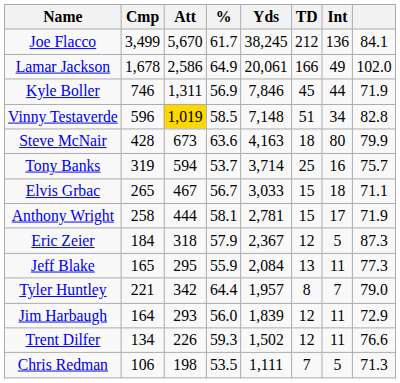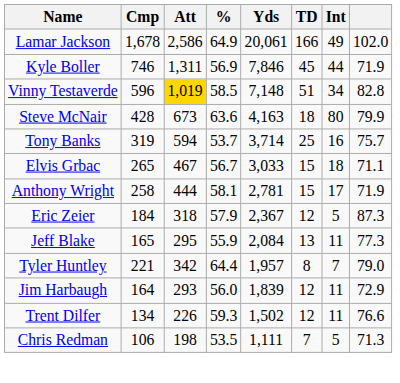- row: (63, 41)
